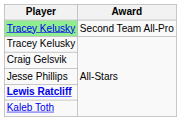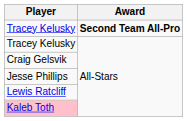(41, 28) lightgreen background -> (41, 28) no background
(127, 28) normal -> (130, 28) bold
(39, 92) bold -> (36, 92) normal
(30, 108) no background -> (30, 108) pink background
